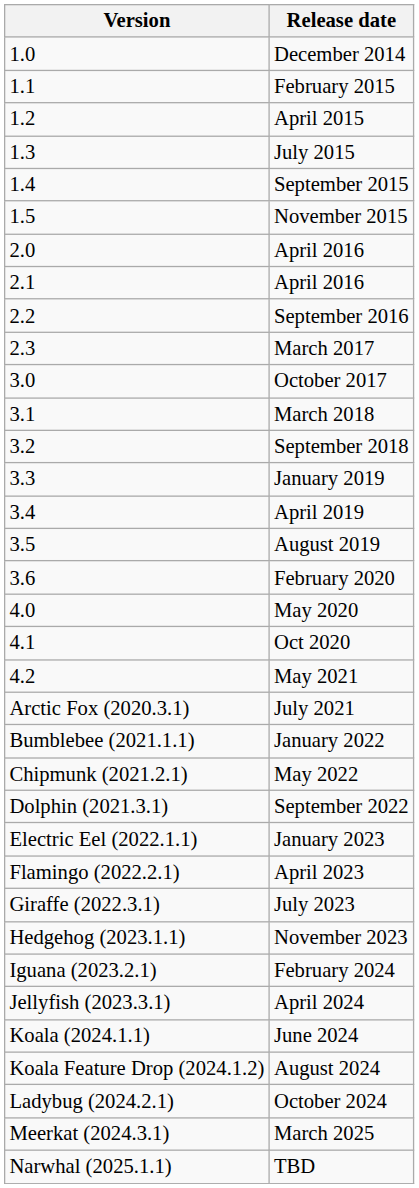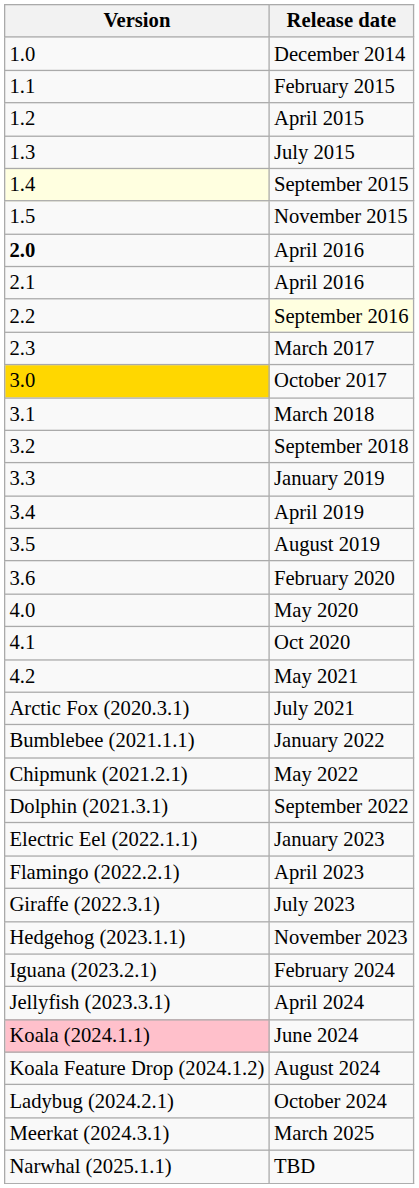(22, 184) no background -> (22, 184) lightyellow background
(22, 250) normal -> (22, 250) bold
(341, 315) no background -> (341, 315) lightyellow background
(22, 380) no background -> (22, 380) gold background
(80, 1035) no background -> (80, 1035) pink background
